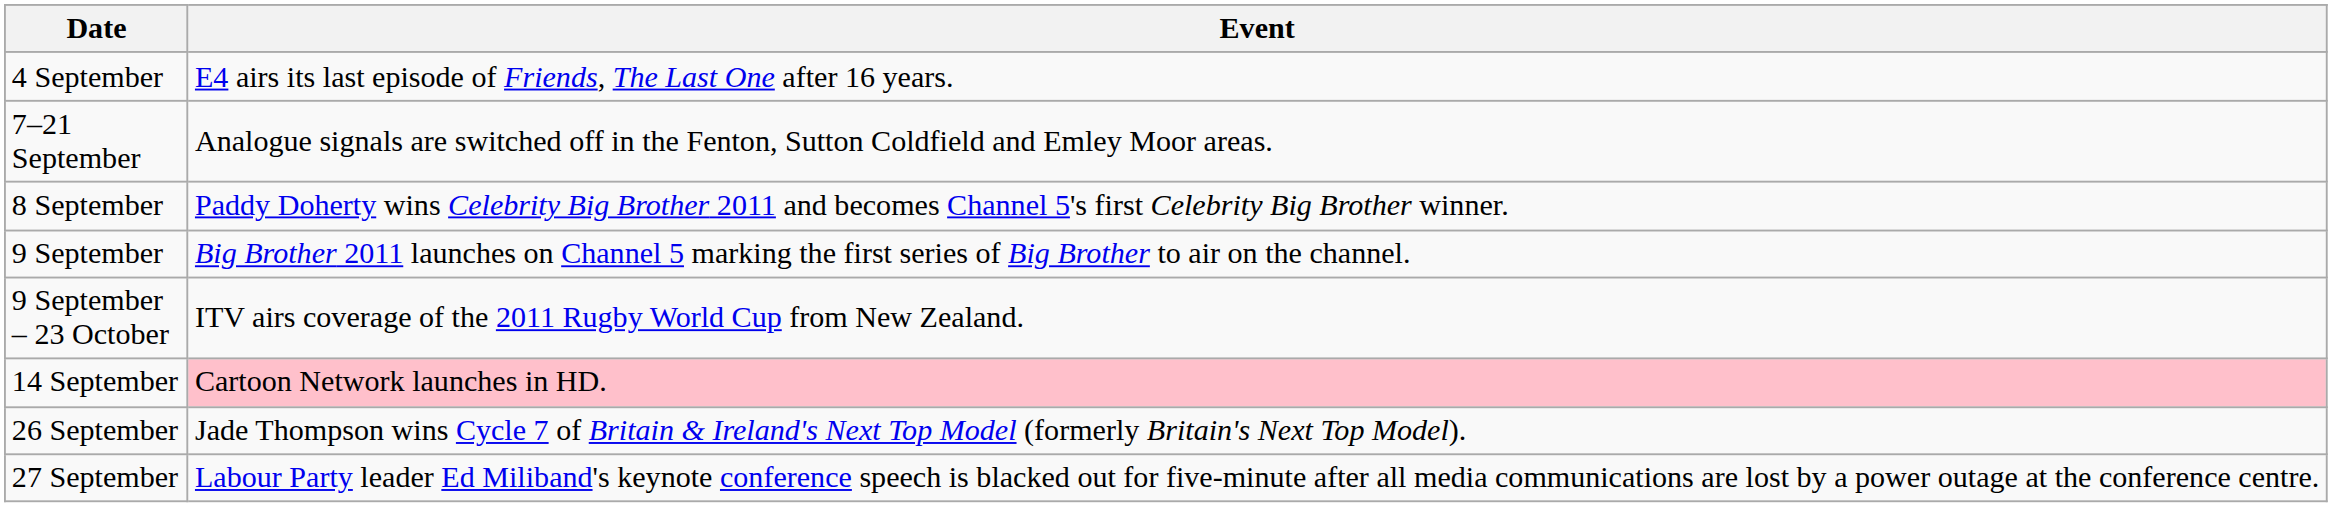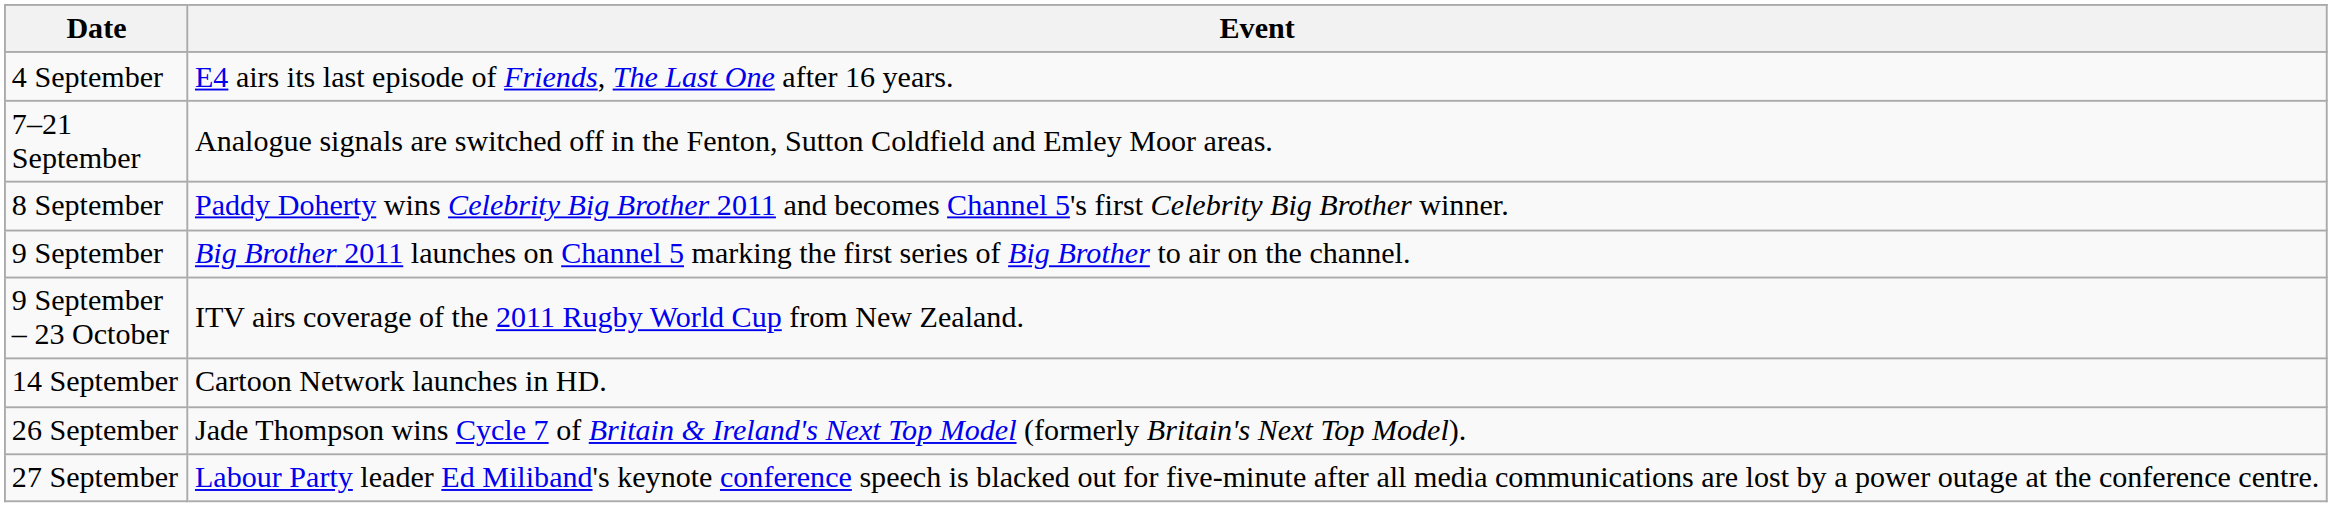(401, 382) pink background -> (401, 382) no background
